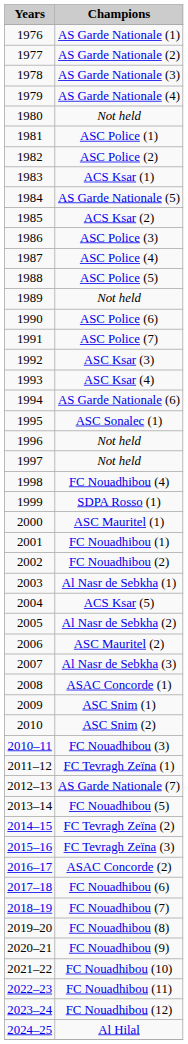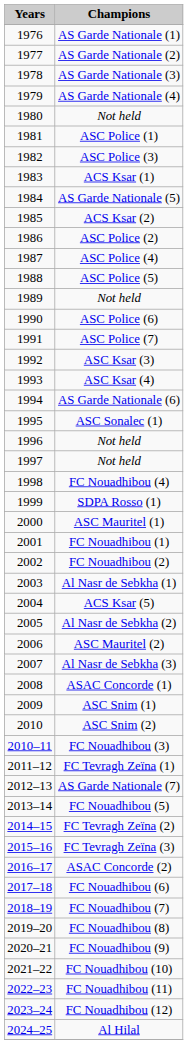(119, 156) ASC Police (2) -> (119, 156) ASC Police (3)
(119, 237) ASC Police (3) -> (119, 237) ASC Police (2)
